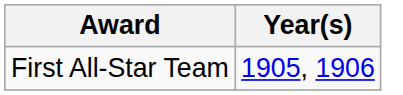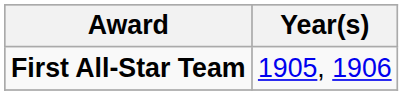(120, 68) normal -> (128, 68) bold
